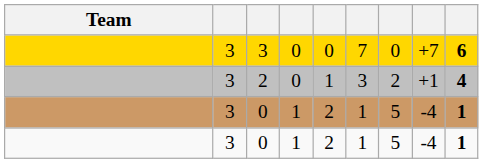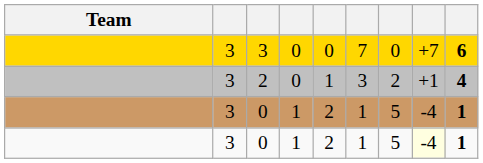(428, 142) no background -> (428, 142) lightyellow background
